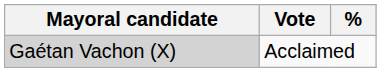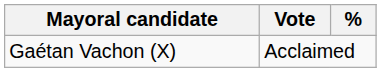(93, 51) lightgrey background -> (93, 51) no background
